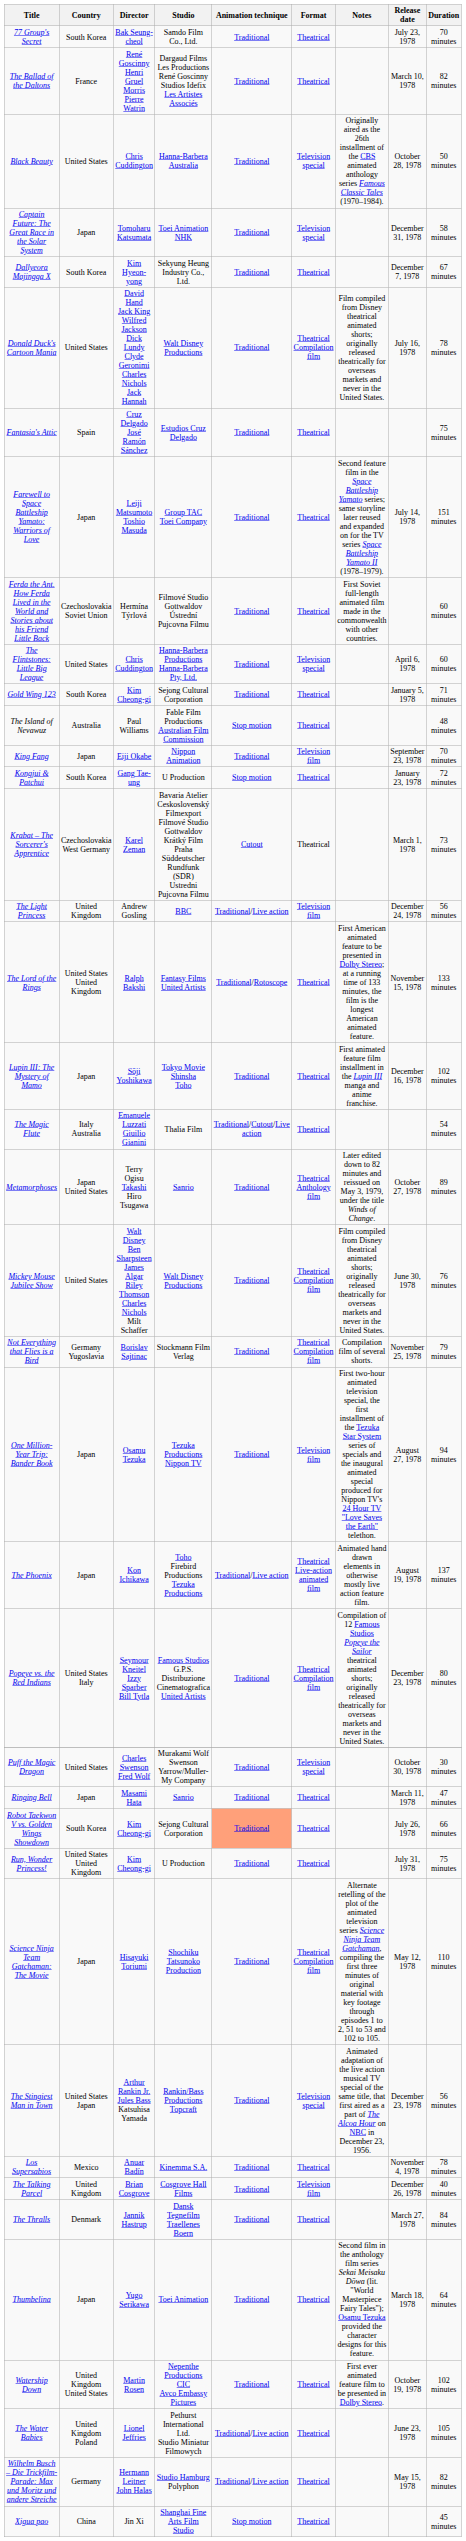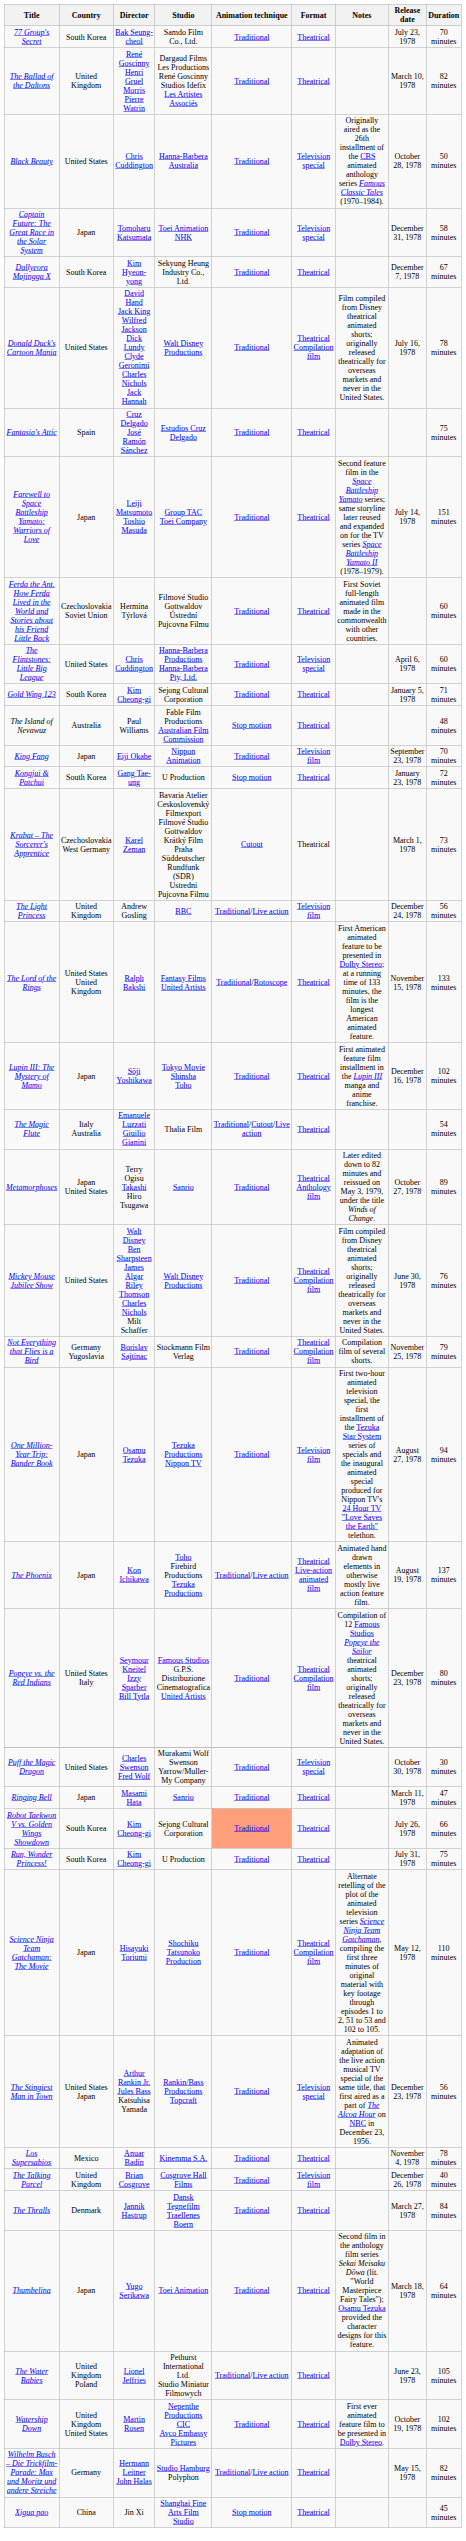(86, 81) France -> (86, 81) United Kingdom
(86, 1863) United States United Kingdom -> (86, 1859) South Korea
rows swapped: (32, 2433) <-> (32, 2384)
